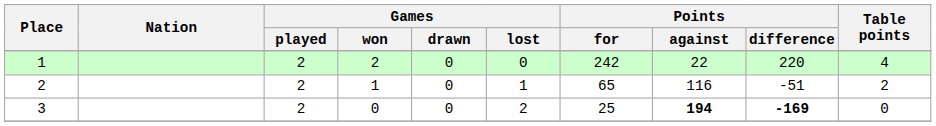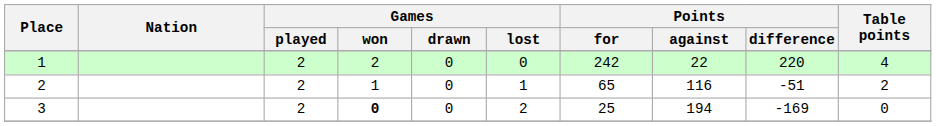(375, 109) normal -> (375, 109) bold
(699, 109) bold -> (699, 109) normal
(792, 109) bold -> (792, 109) normal
